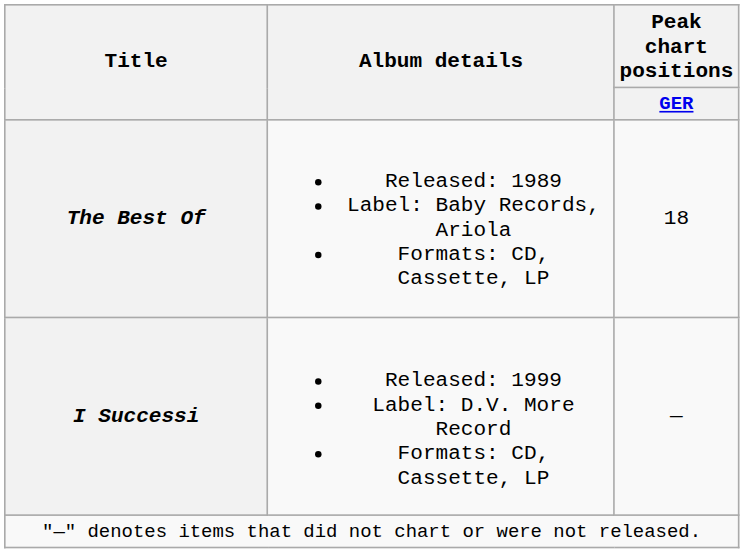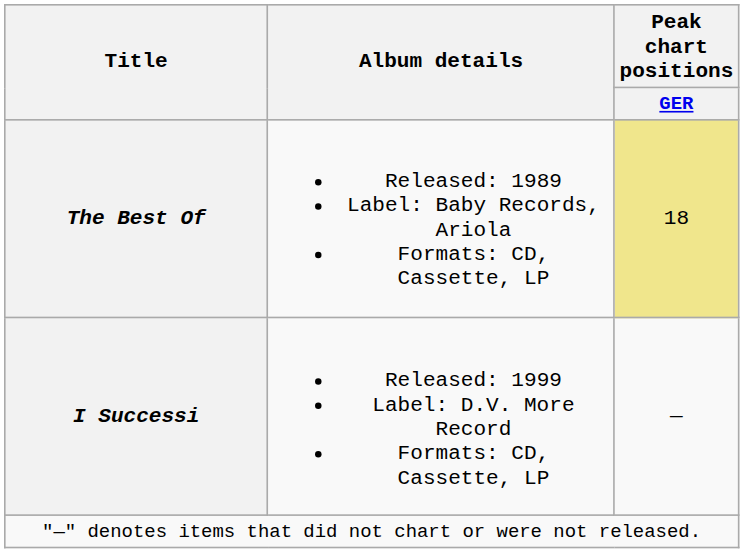(676, 219) no background -> (676, 219) khaki background
